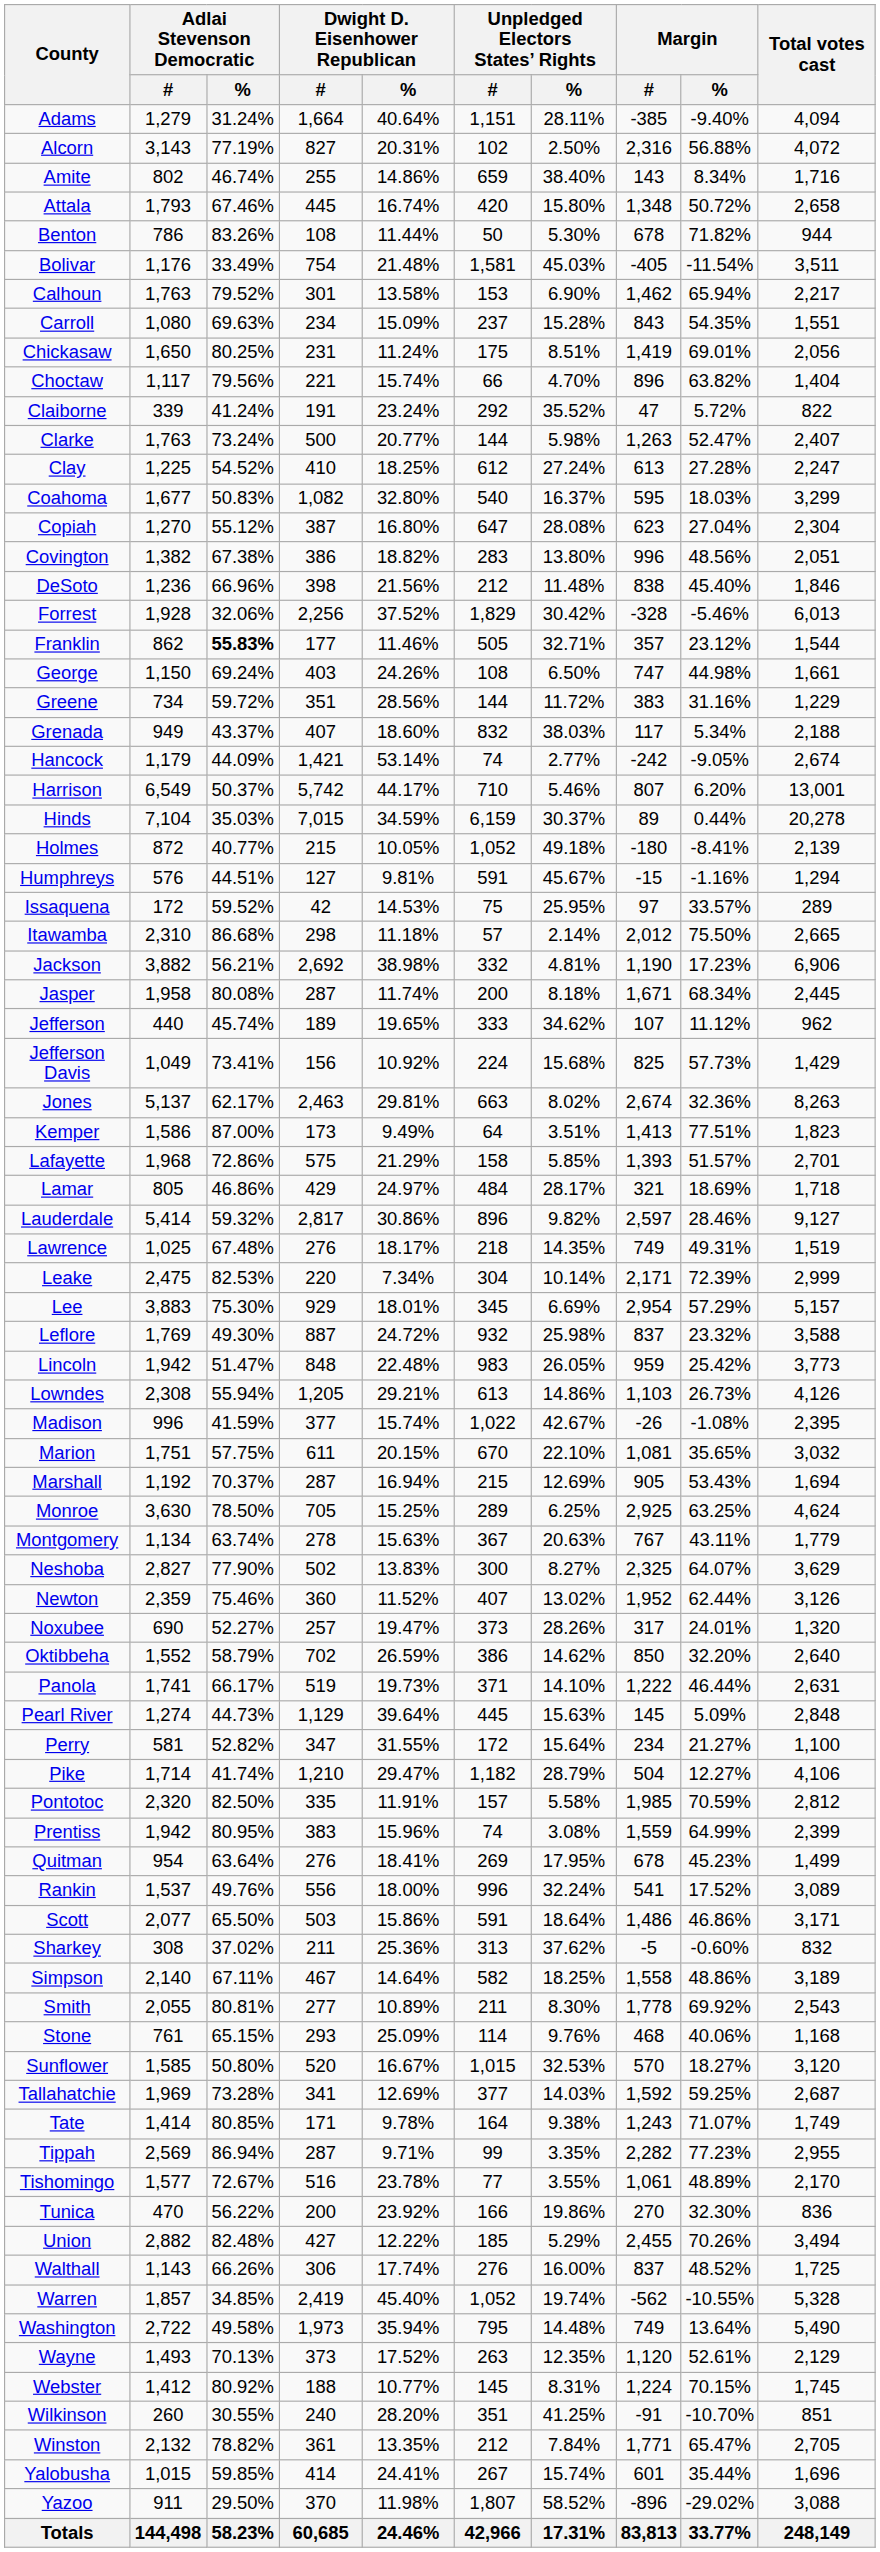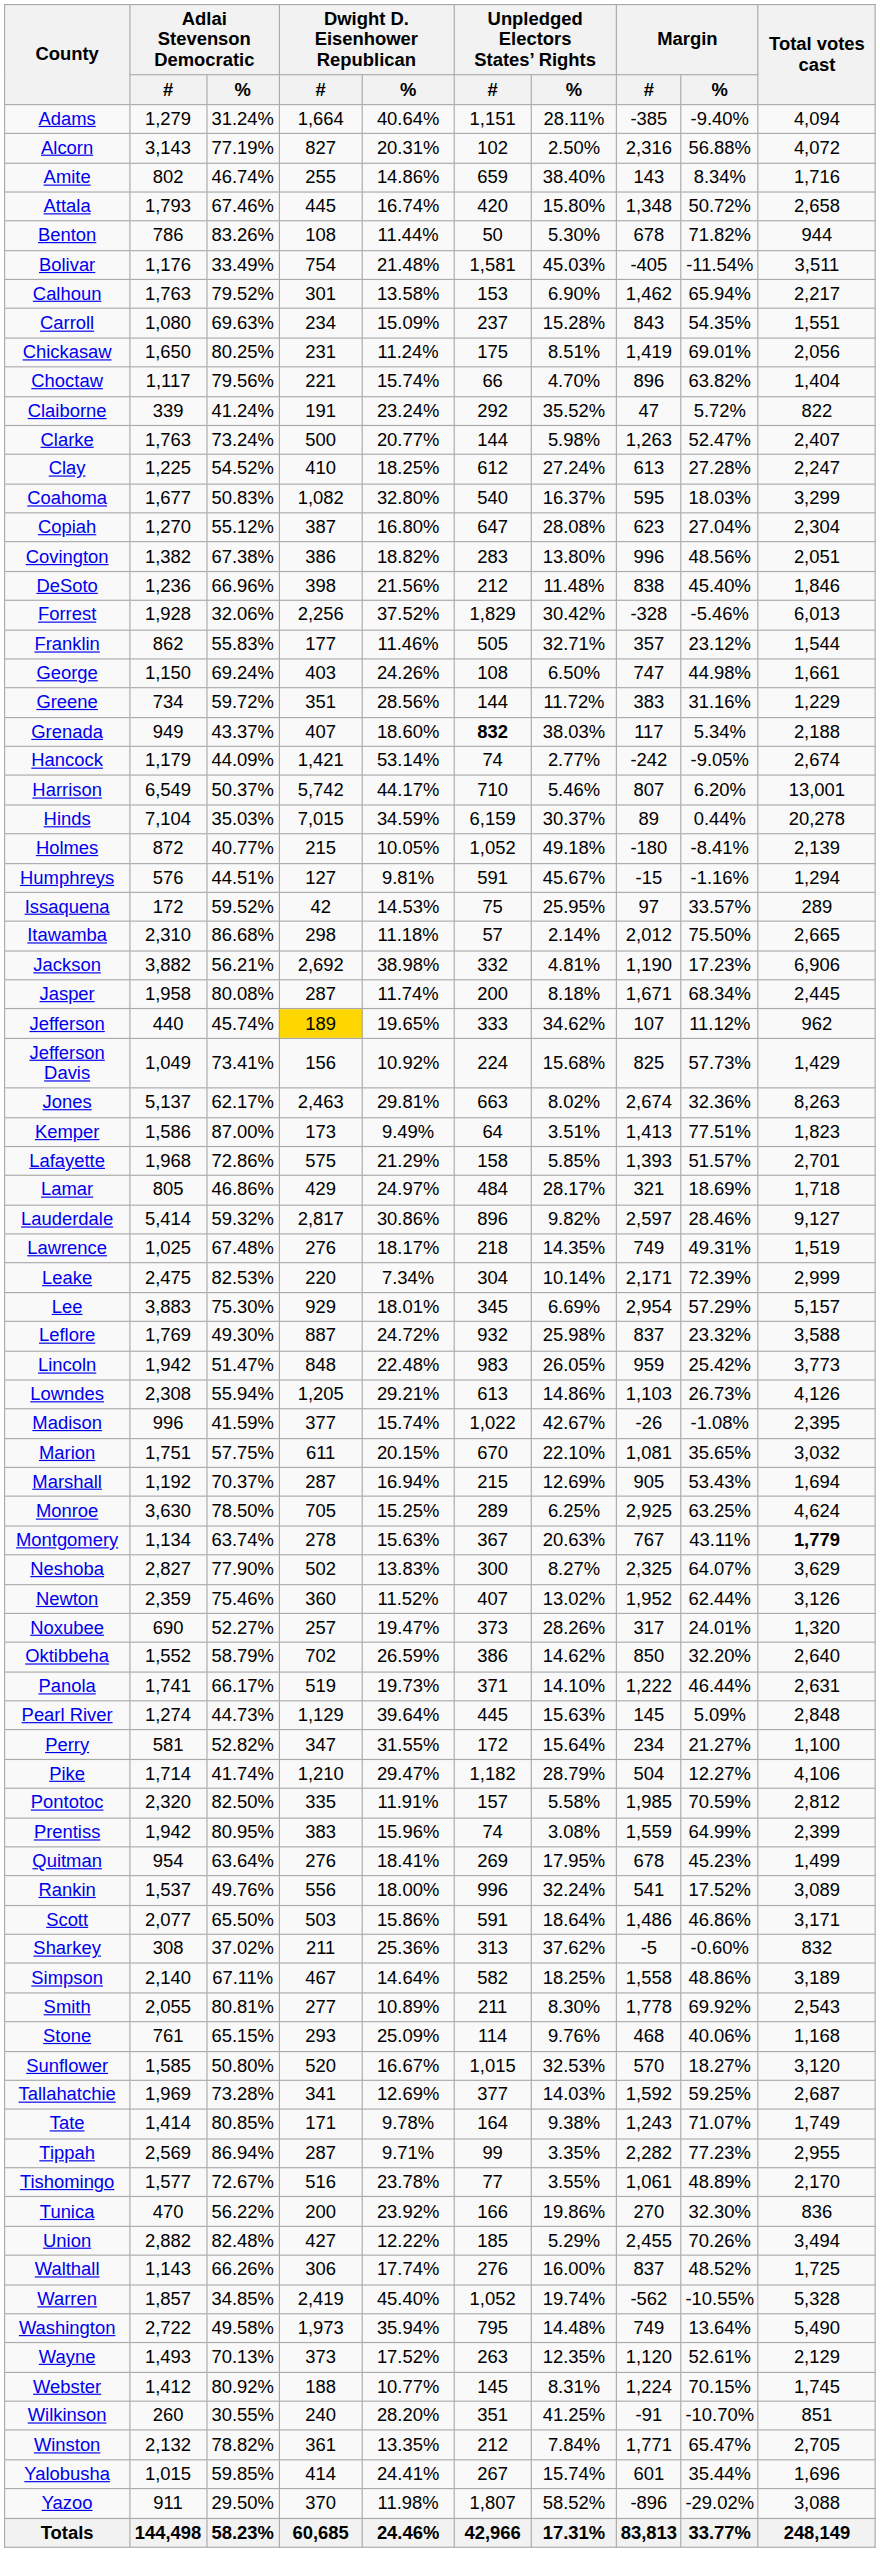(243, 644) bold -> (243, 644) normal
(493, 731) normal -> (493, 731) bold
(321, 1023) no background -> (321, 1023) gold background
(817, 1540) normal -> (817, 1540) bold
